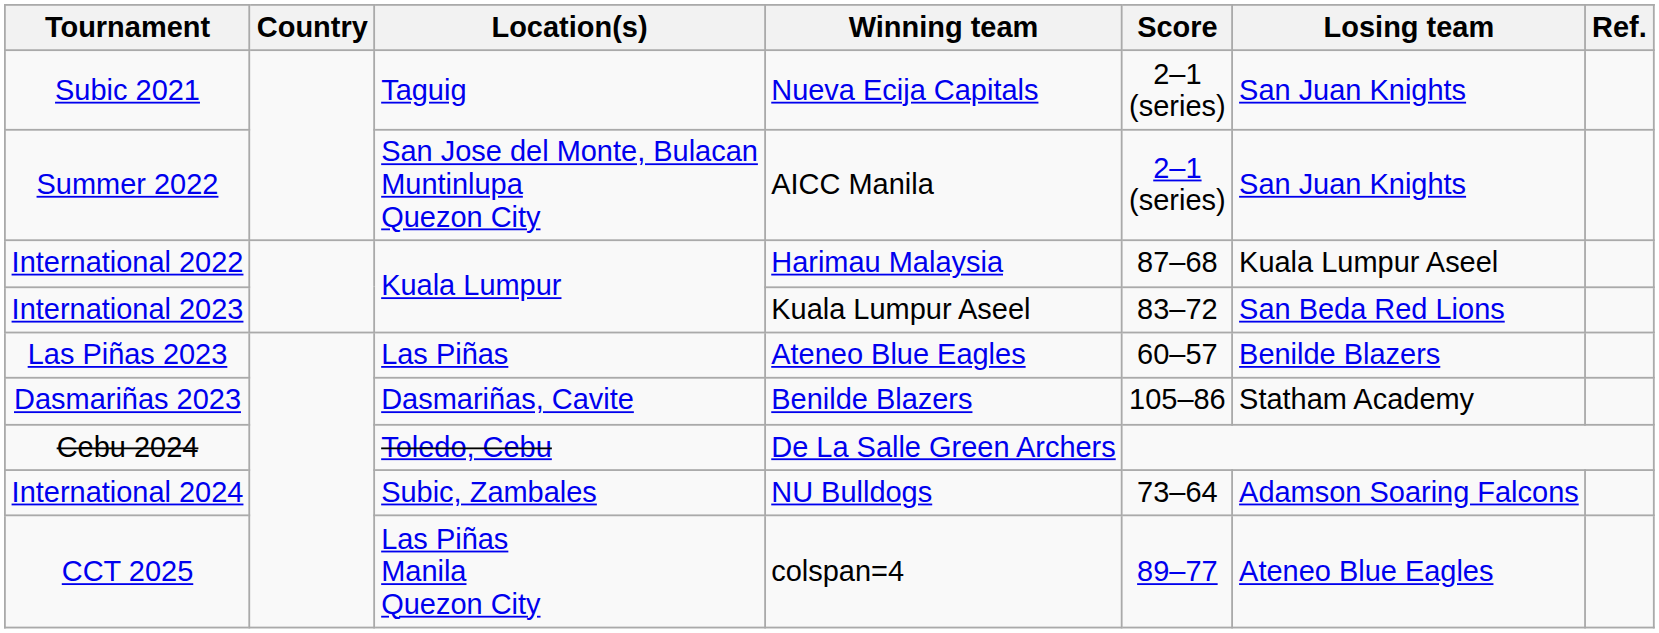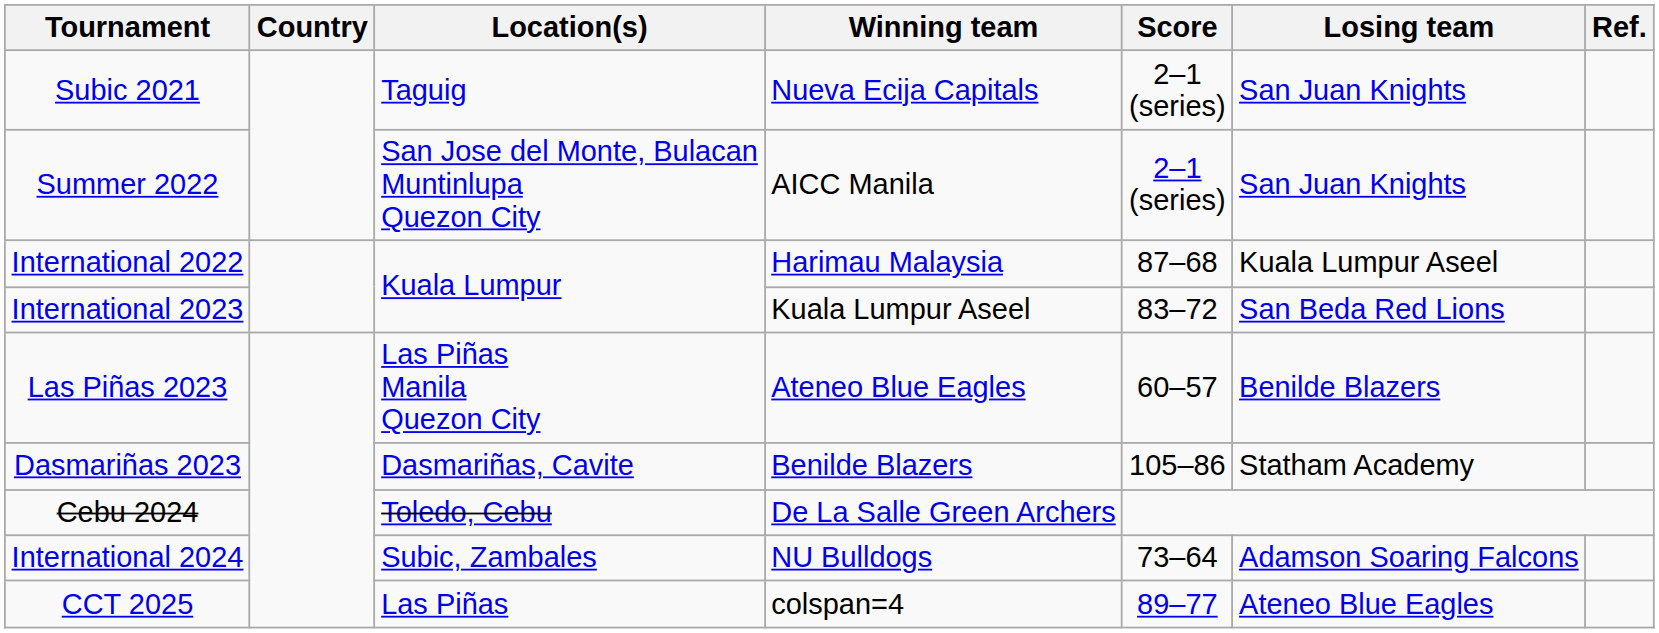(445, 354) Las Piñas -> (461, 387) Las Piñas Manila Quezon City
(461, 571) Las Piñas Manila Quezon City -> (445, 603) Las Piñas
